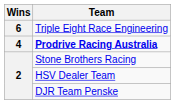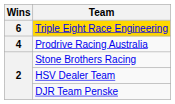(102, 28) no background -> (102, 28) gold background
(96, 44) bold -> (91, 44) normal
